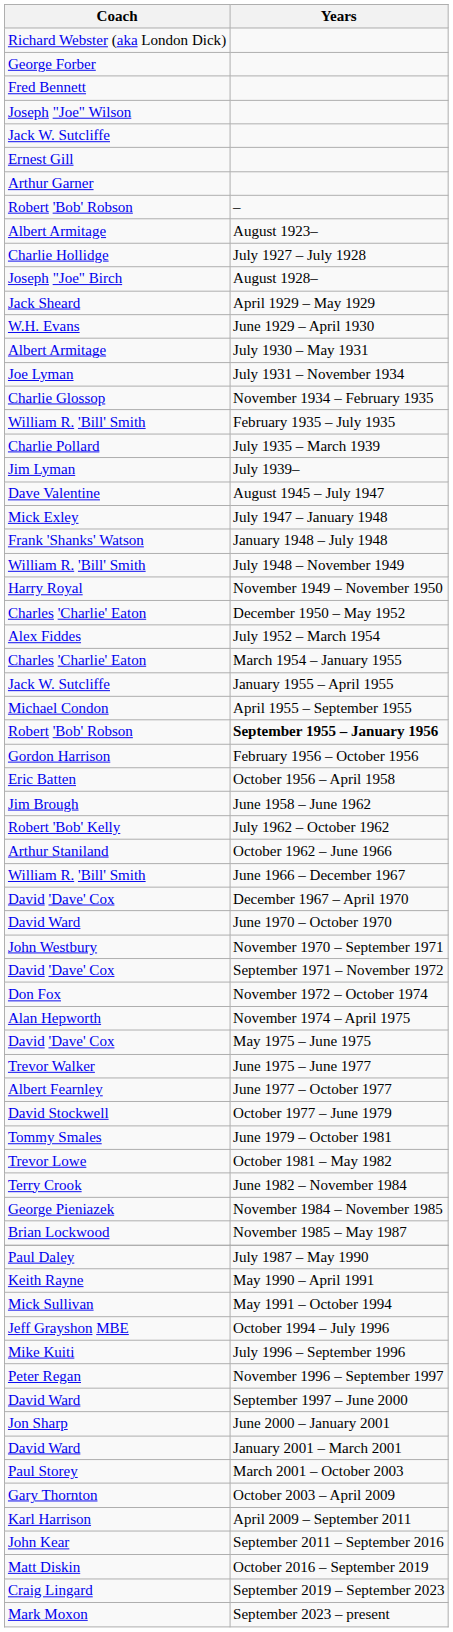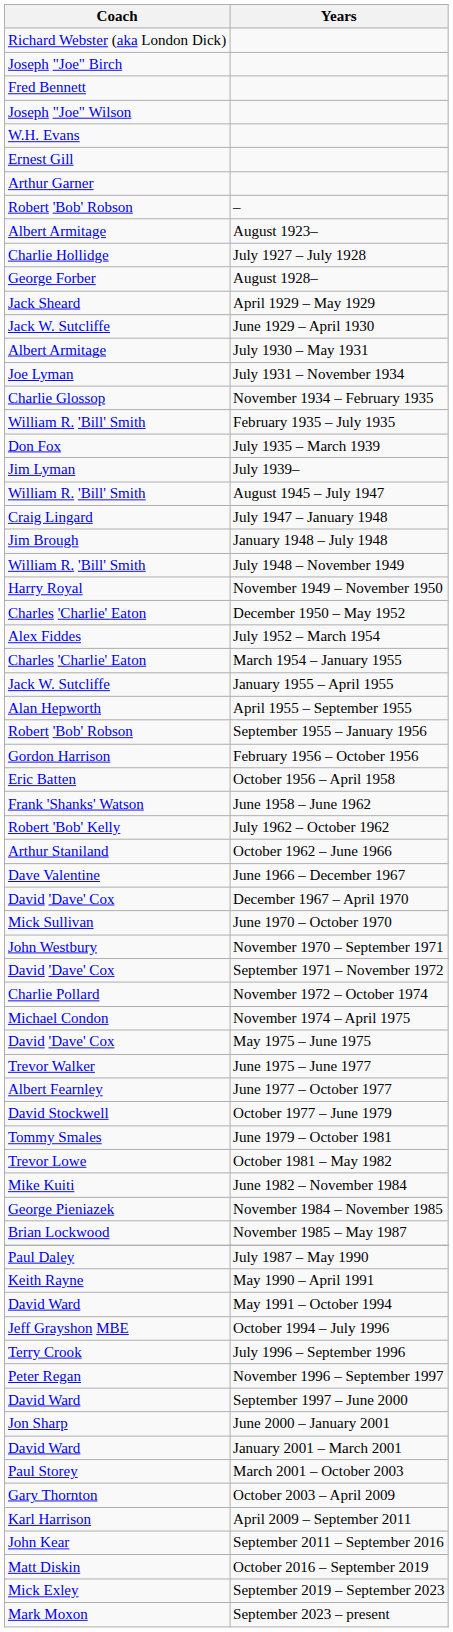(52, 64) George Forber -> (65, 64) Joseph "Joe" Birch
(59, 135) Jack W. Sutcliffe -> (44, 135) W.H. Evans
(65, 278) Joseph "Joe" Birch -> (52, 278) George Forber
(44, 326) W.H. Evans -> (59, 326) Jack W. Sutcliffe
(54, 445) Charlie Pollard -> (34, 445) Don Fox
(54, 493) Dave Valentine -> (77, 493) William R. 'Bill' Smith
(43, 517) Mick Exley -> (50, 517) Craig Lingard
(76, 541) Frank 'Shanks' Watson -> (43, 541) Jim Brough
(58, 708) Michael Condon -> (55, 708) Alan Hepworth
(336, 732) bold -> (330, 732) normal
(43, 803) Jim Brough -> (76, 803) Frank 'Shanks' Watson
(77, 875) William R. 'Bill' Smith -> (54, 875) Dave Valentine
(44, 922) David Ward -> (51, 922) Mick Sullivan
(34, 994) Don Fox -> (54, 994) Charlie Pollard
(55, 1018) Alan Hepworth -> (58, 1018) Michael Condon
(45, 1185) Terry Crook -> (41, 1185) Mike Kuiti
(51, 1304) Mick Sullivan -> (44, 1304) David Ward
(41, 1352) Mike Kuiti -> (45, 1352) Terry Crook
(50, 1590) Craig Lingard -> (43, 1590) Mick Exley
